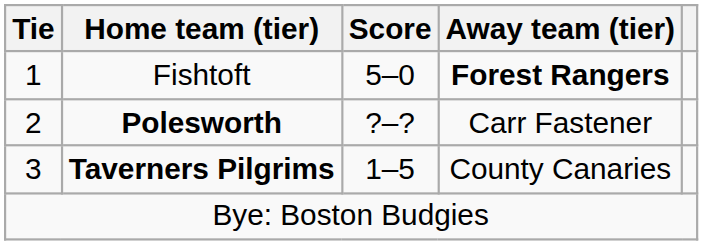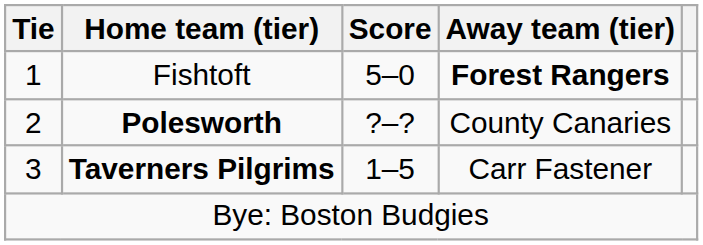(560, 122) Carr Fastener -> (560, 122) County Canaries
(560, 169) County Canaries -> (560, 169) Carr Fastener
